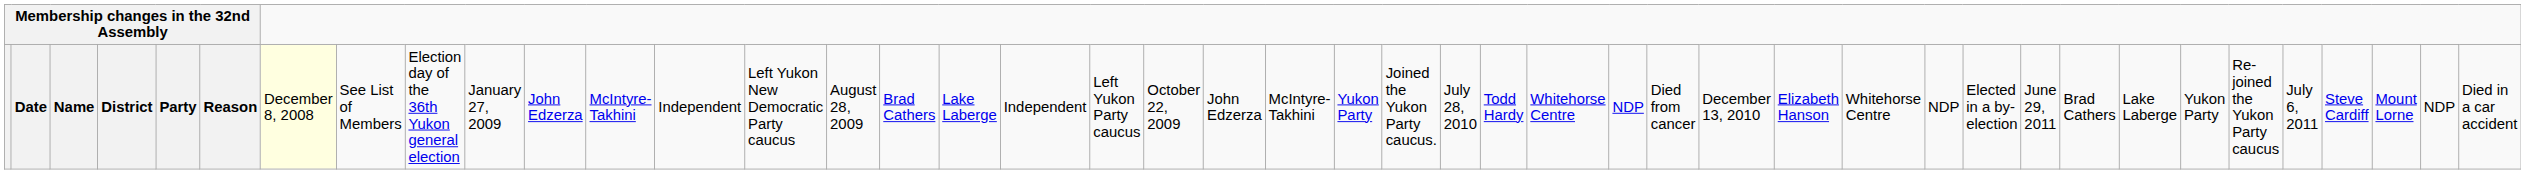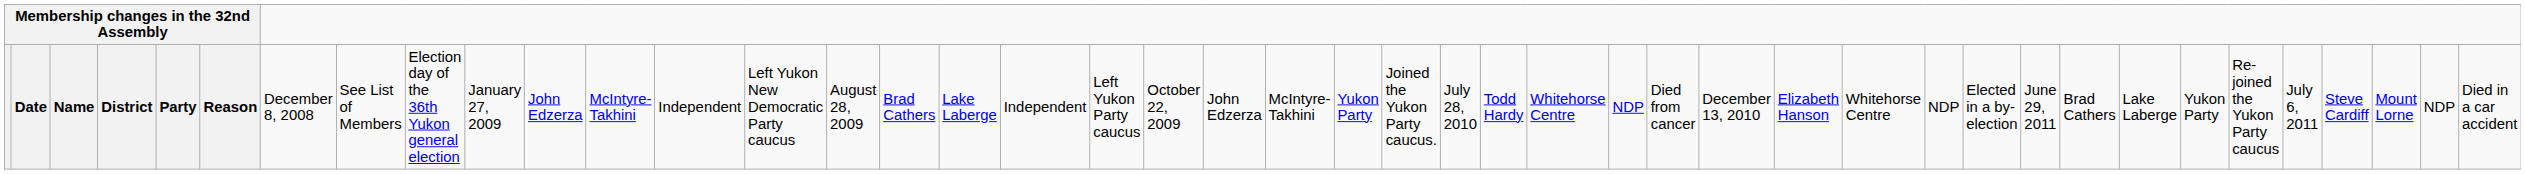(298, 106) lightyellow background -> (298, 106) no background
